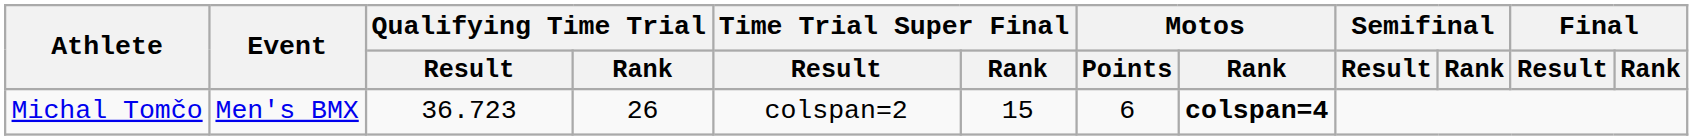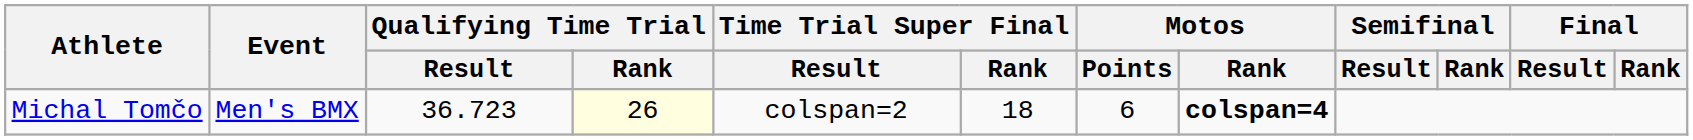(643, 111) no background -> (643, 111) lightyellow background
(1018, 111) 15 -> (1018, 111) 18
